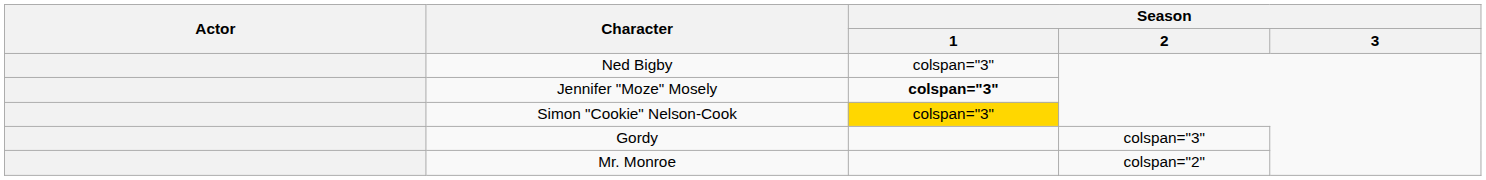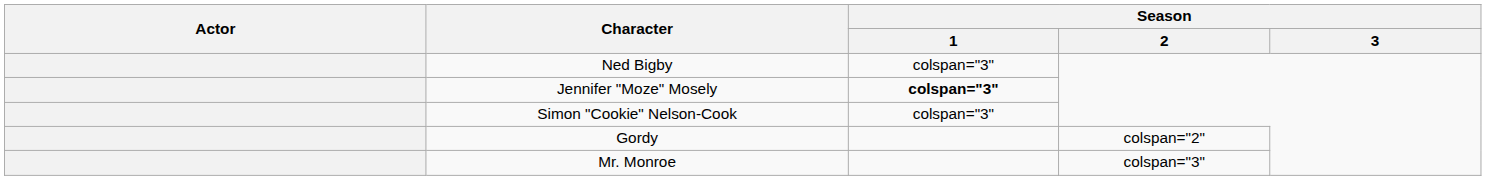(953, 114) gold background -> (953, 114) no background
(1164, 138) colspan="3" -> (1164, 138) colspan="2"
(1164, 162) colspan="2" -> (1164, 162) colspan="3"
